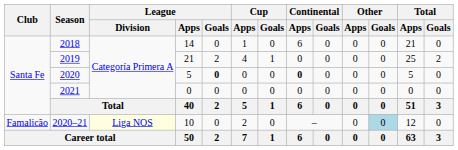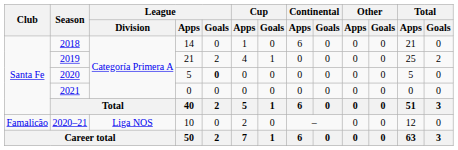(300, 75) bold -> (300, 75) normal
(133, 122) lightyellow background -> (133, 122) no background
(383, 122) lightblue background -> (383, 122) no background
